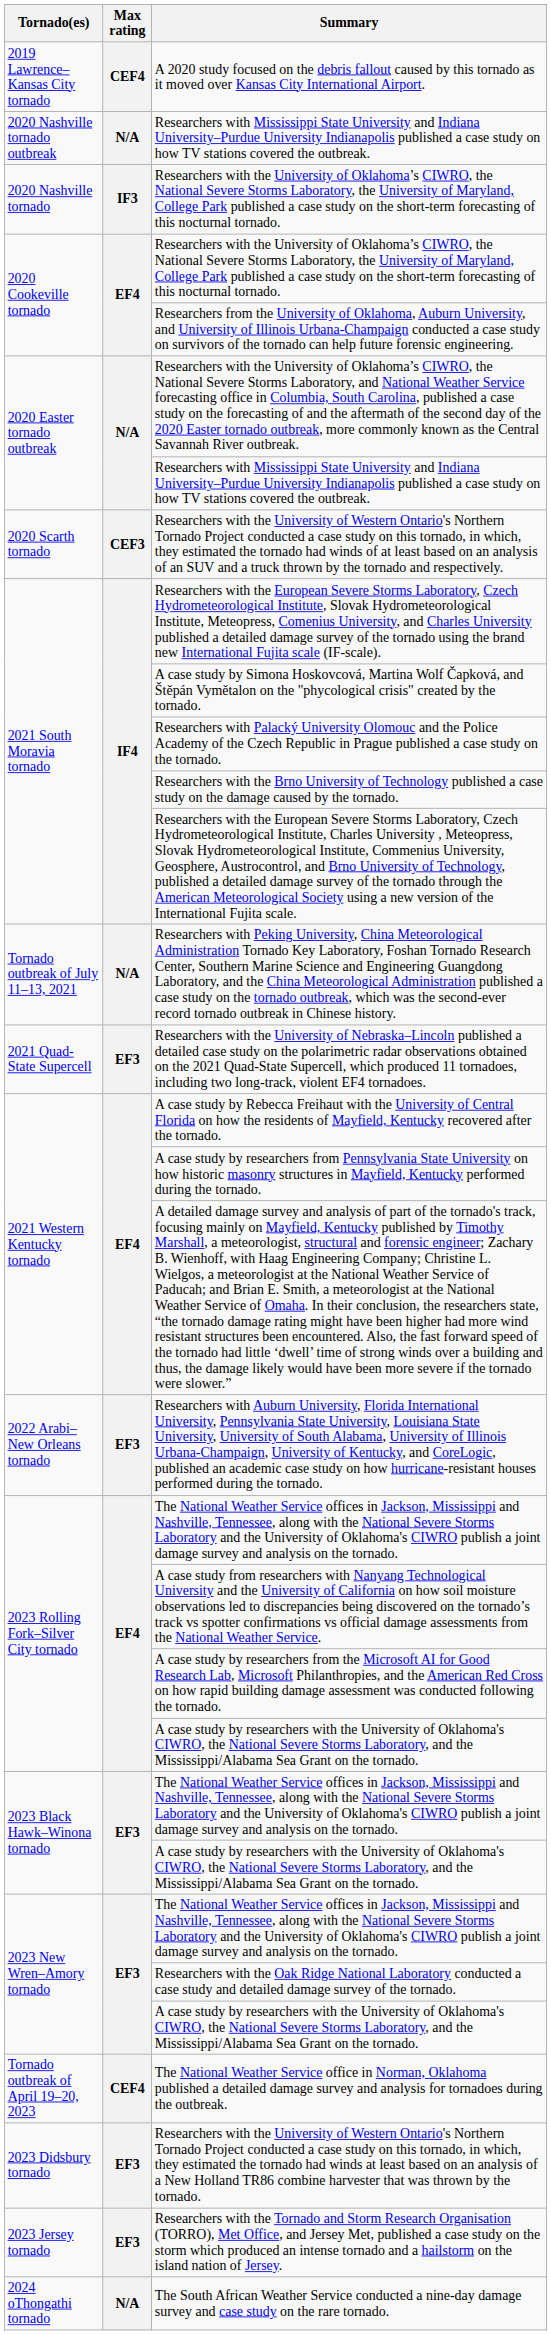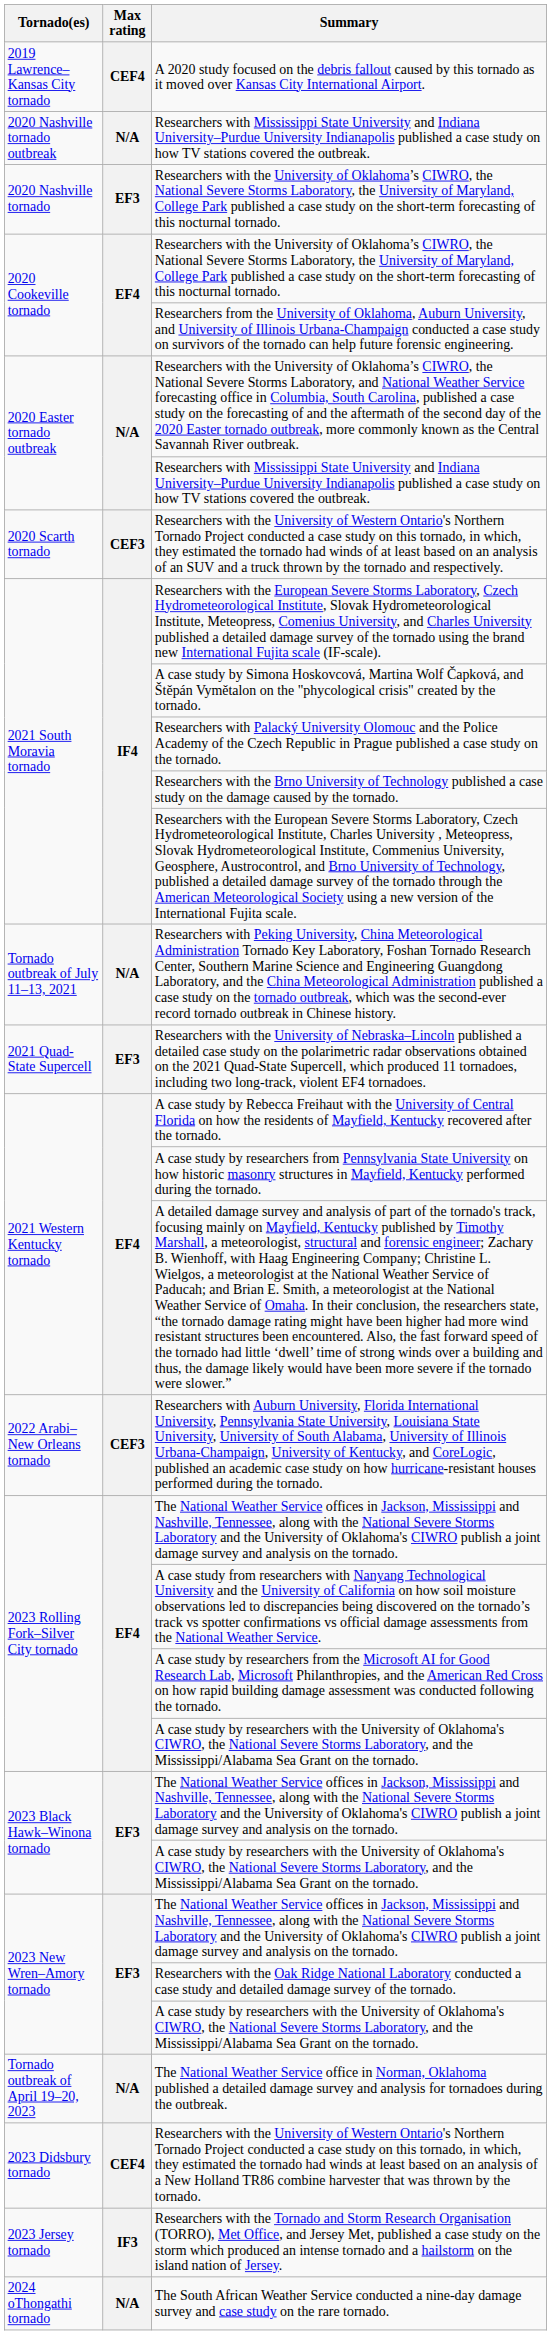(127, 199) IF3 -> (127, 199) EF3
(127, 1445) EF3 -> (127, 1445) CEF3
(127, 2088) CEF4 -> (127, 2088) N/A
(127, 2165) EF3 -> (127, 2165) CEF4
(127, 2242) EF3 -> (127, 2242) IF3
